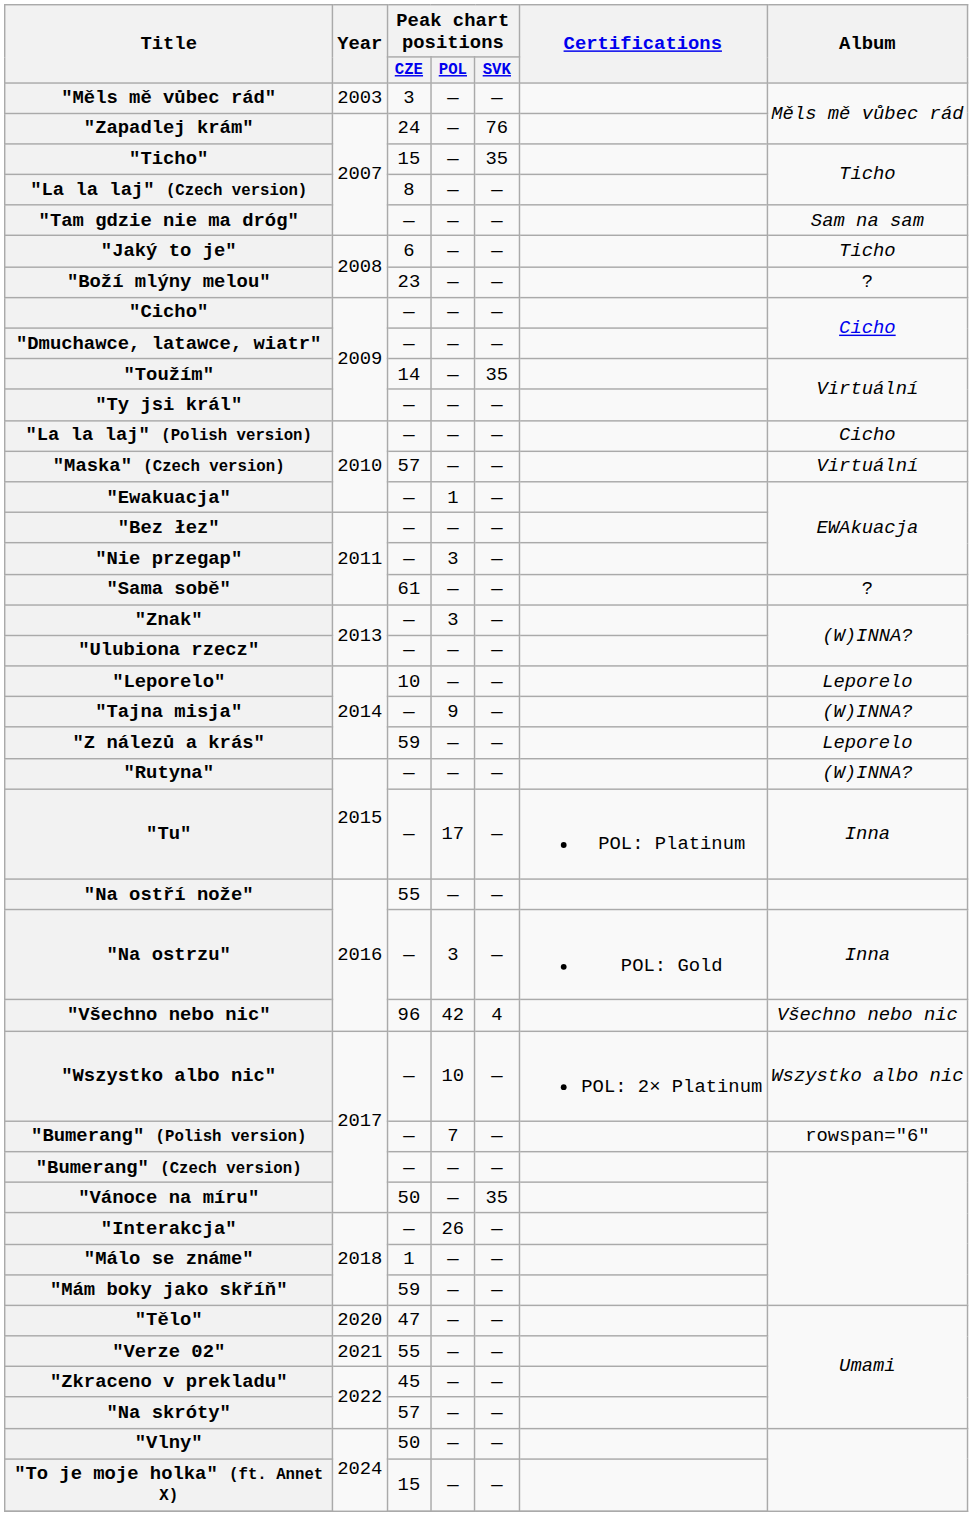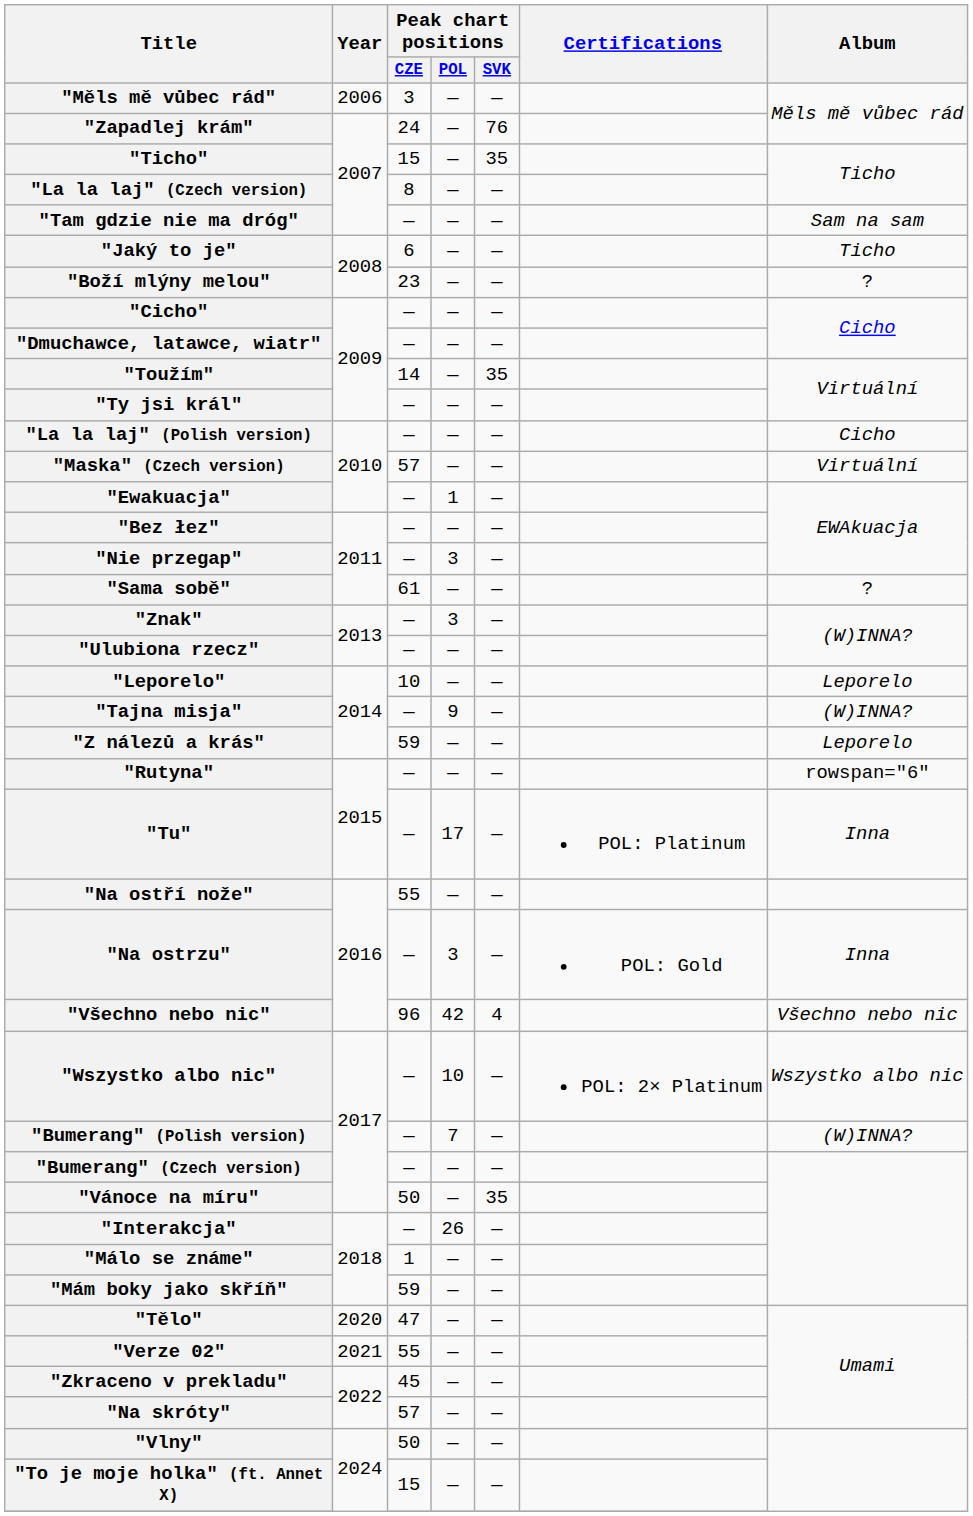(360, 98) 2003 -> (360, 98) 2006
(867, 774) (W)INNA? -> (867, 774) rowspan="6"
(867, 1136) rowspan="6" -> (867, 1136) (W)INNA?
